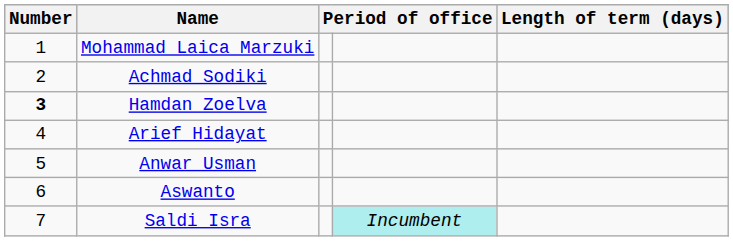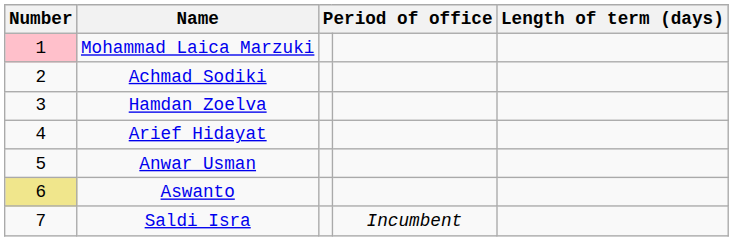(41, 48) no background -> (41, 48) pink background
(41, 106) bold -> (41, 106) normal
(41, 192) no background -> (41, 192) khaki background
(414, 221) paleturquoise background -> (414, 221) no background
